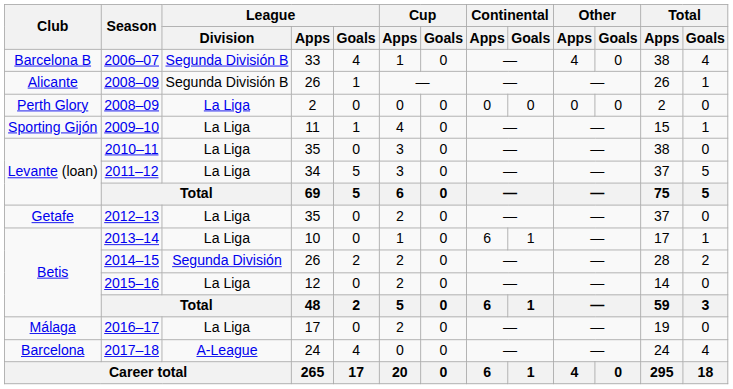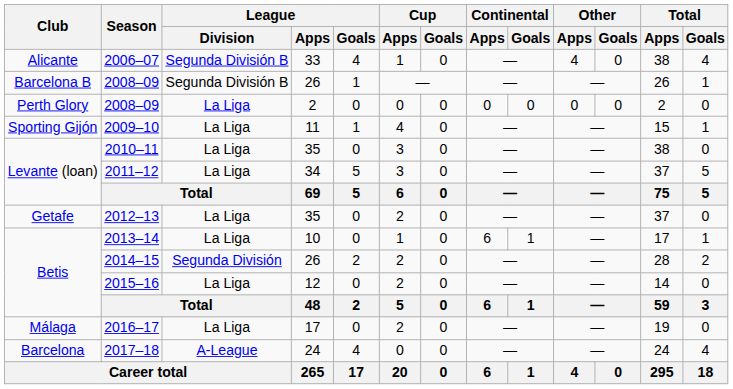(53, 60) Barcelona B -> (53, 60) Alicante
(53, 82) Alicante -> (53, 82) Barcelona B
